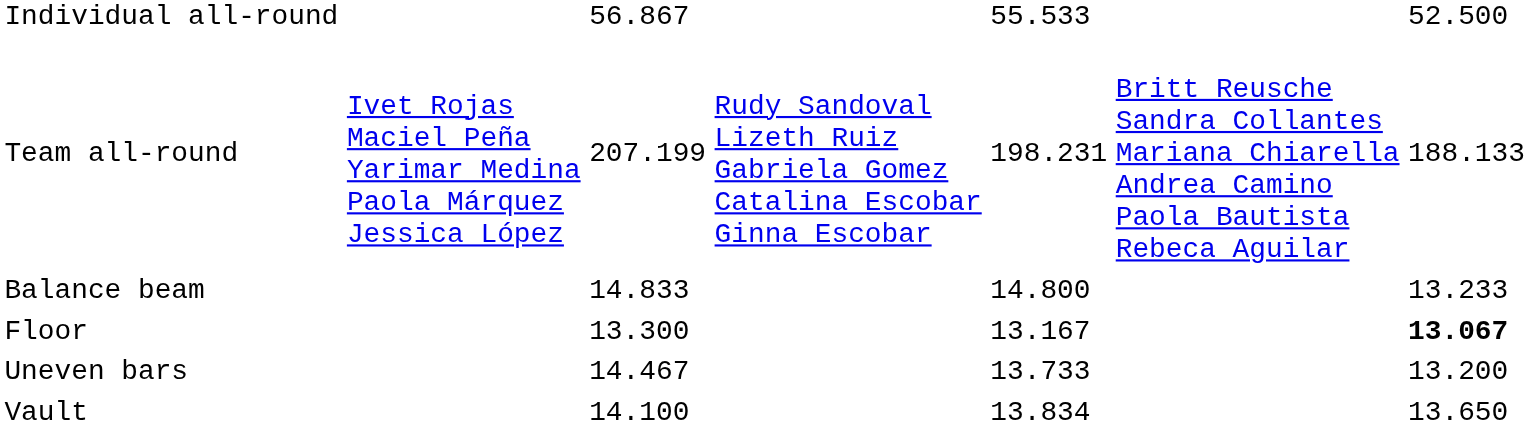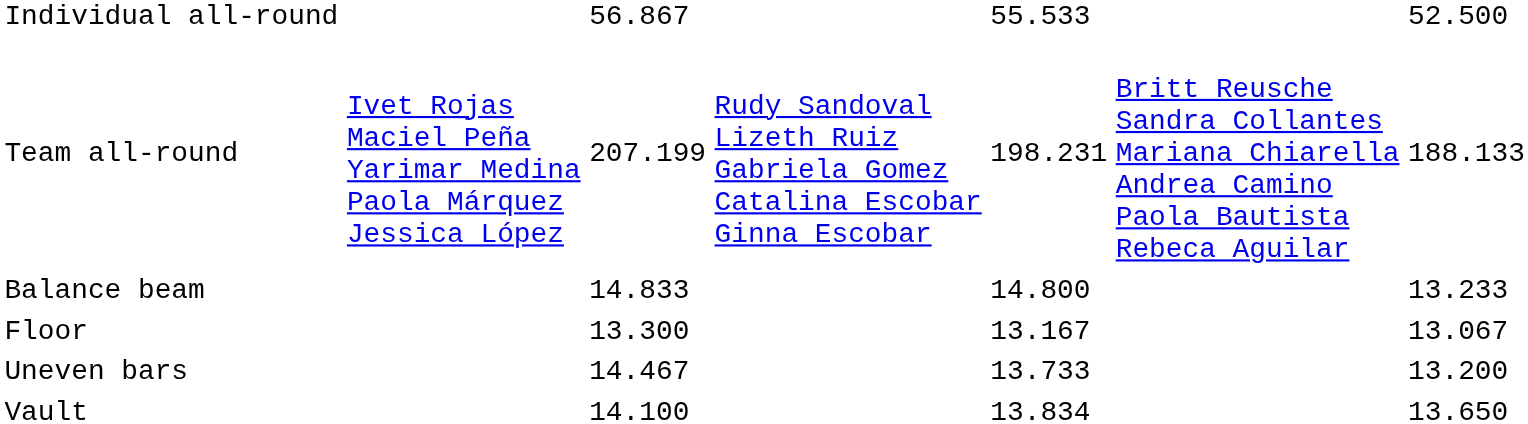(1458, 331) bold -> (1458, 331) normal
